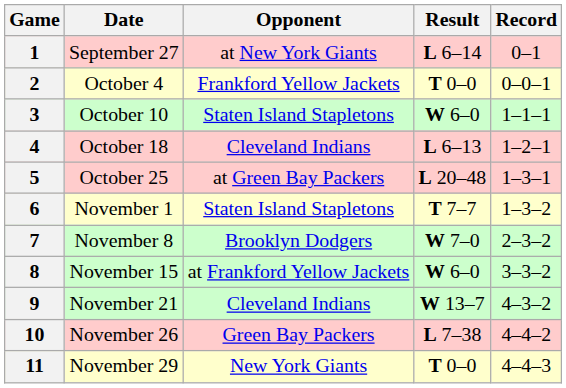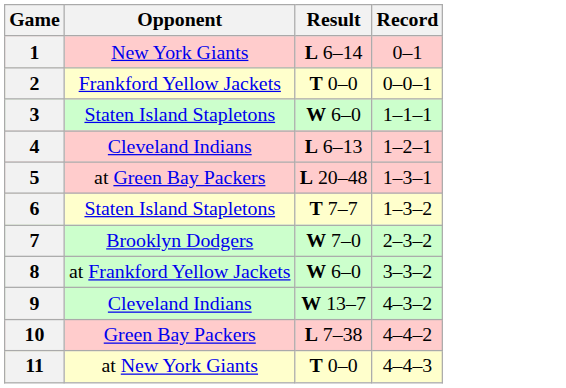- column: (124, 20)
(299, 51) at New York Giants -> (180, 51) New York Giants
(299, 366) New York Giants -> (180, 366) at New York Giants
